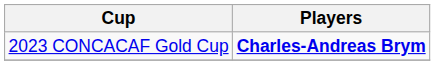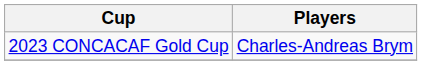(331, 45) bold -> (325, 45) normal
